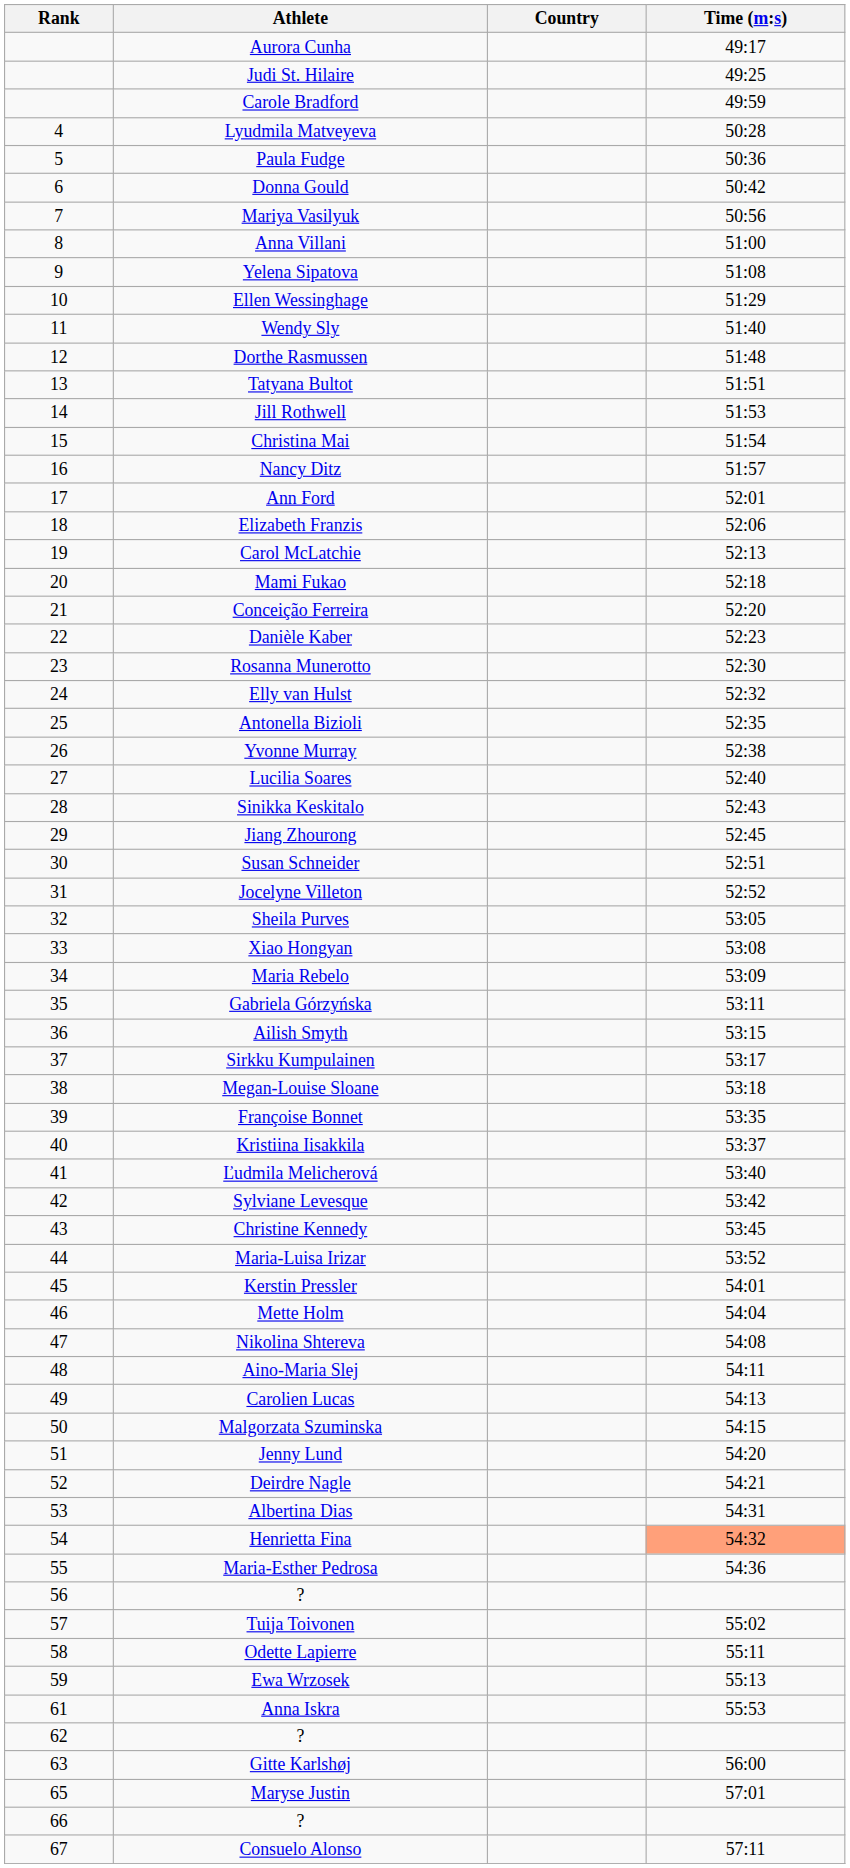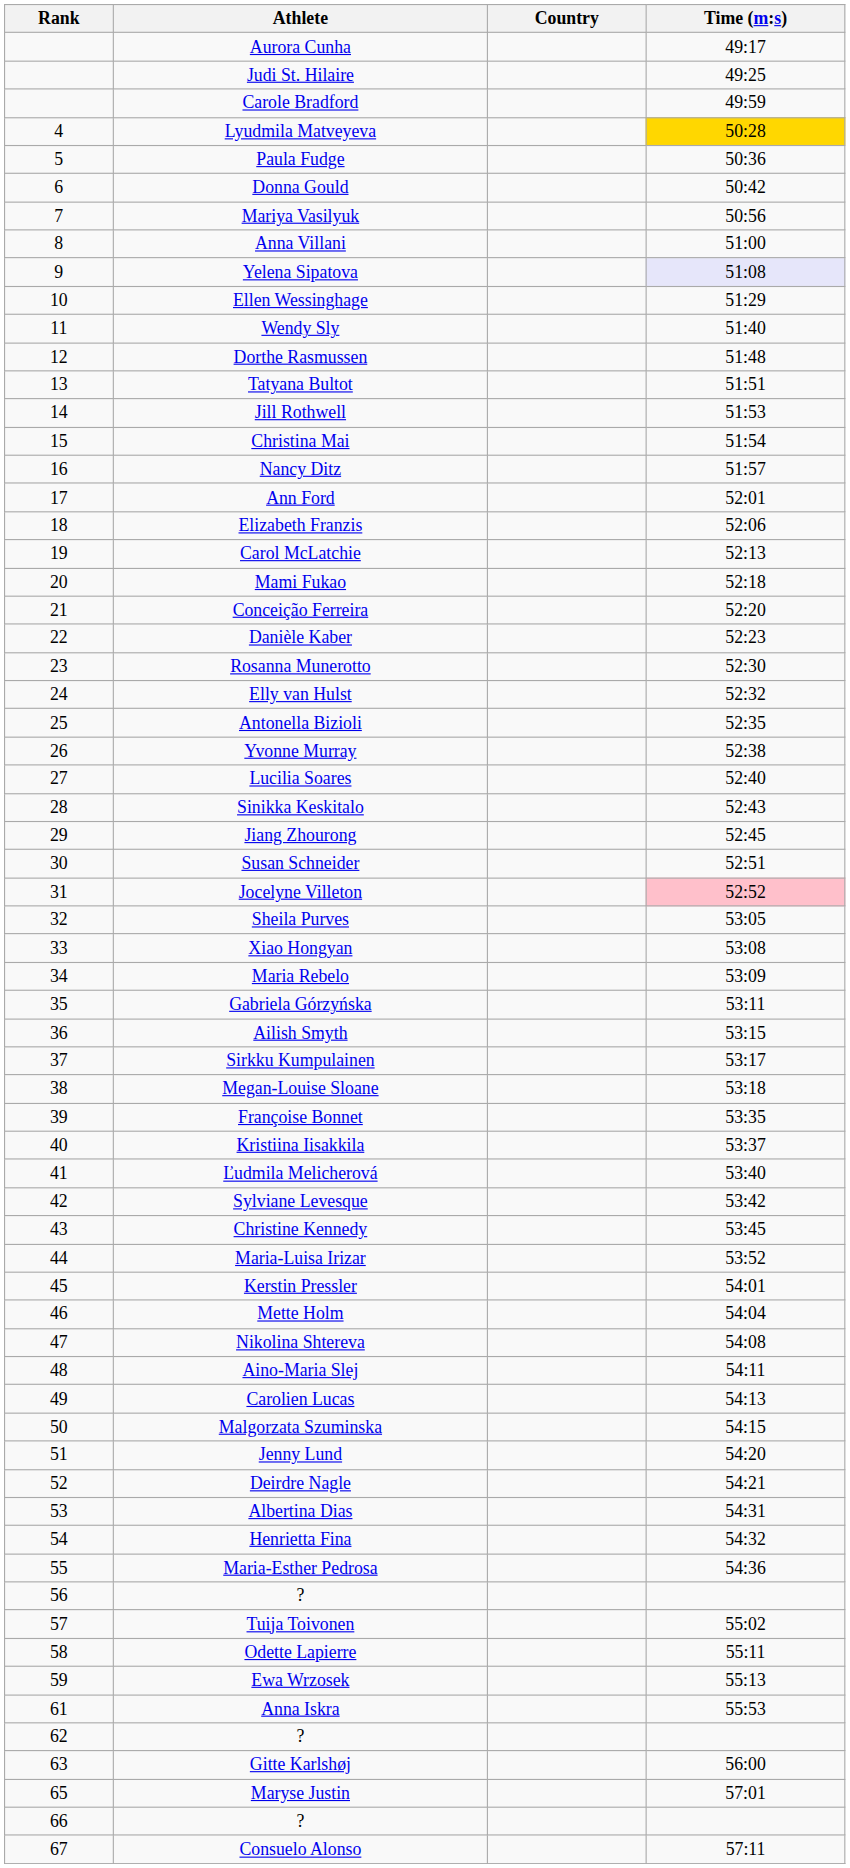(746, 131) no background -> (746, 131) gold background
(746, 272) no background -> (746, 272) lavender background
(746, 891) no background -> (746, 891) pink background
(746, 1539) lightsalmon background -> (746, 1539) no background
